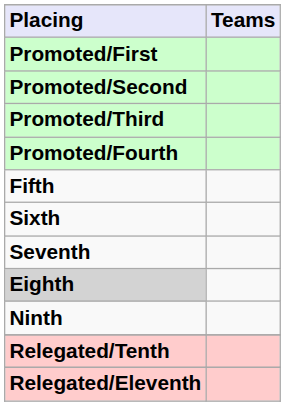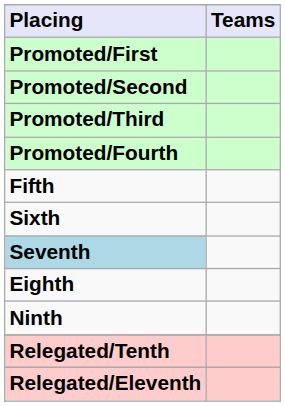(50, 251) no background -> (50, 251) lightblue background
(42, 284) lightgrey background -> (42, 284) no background
